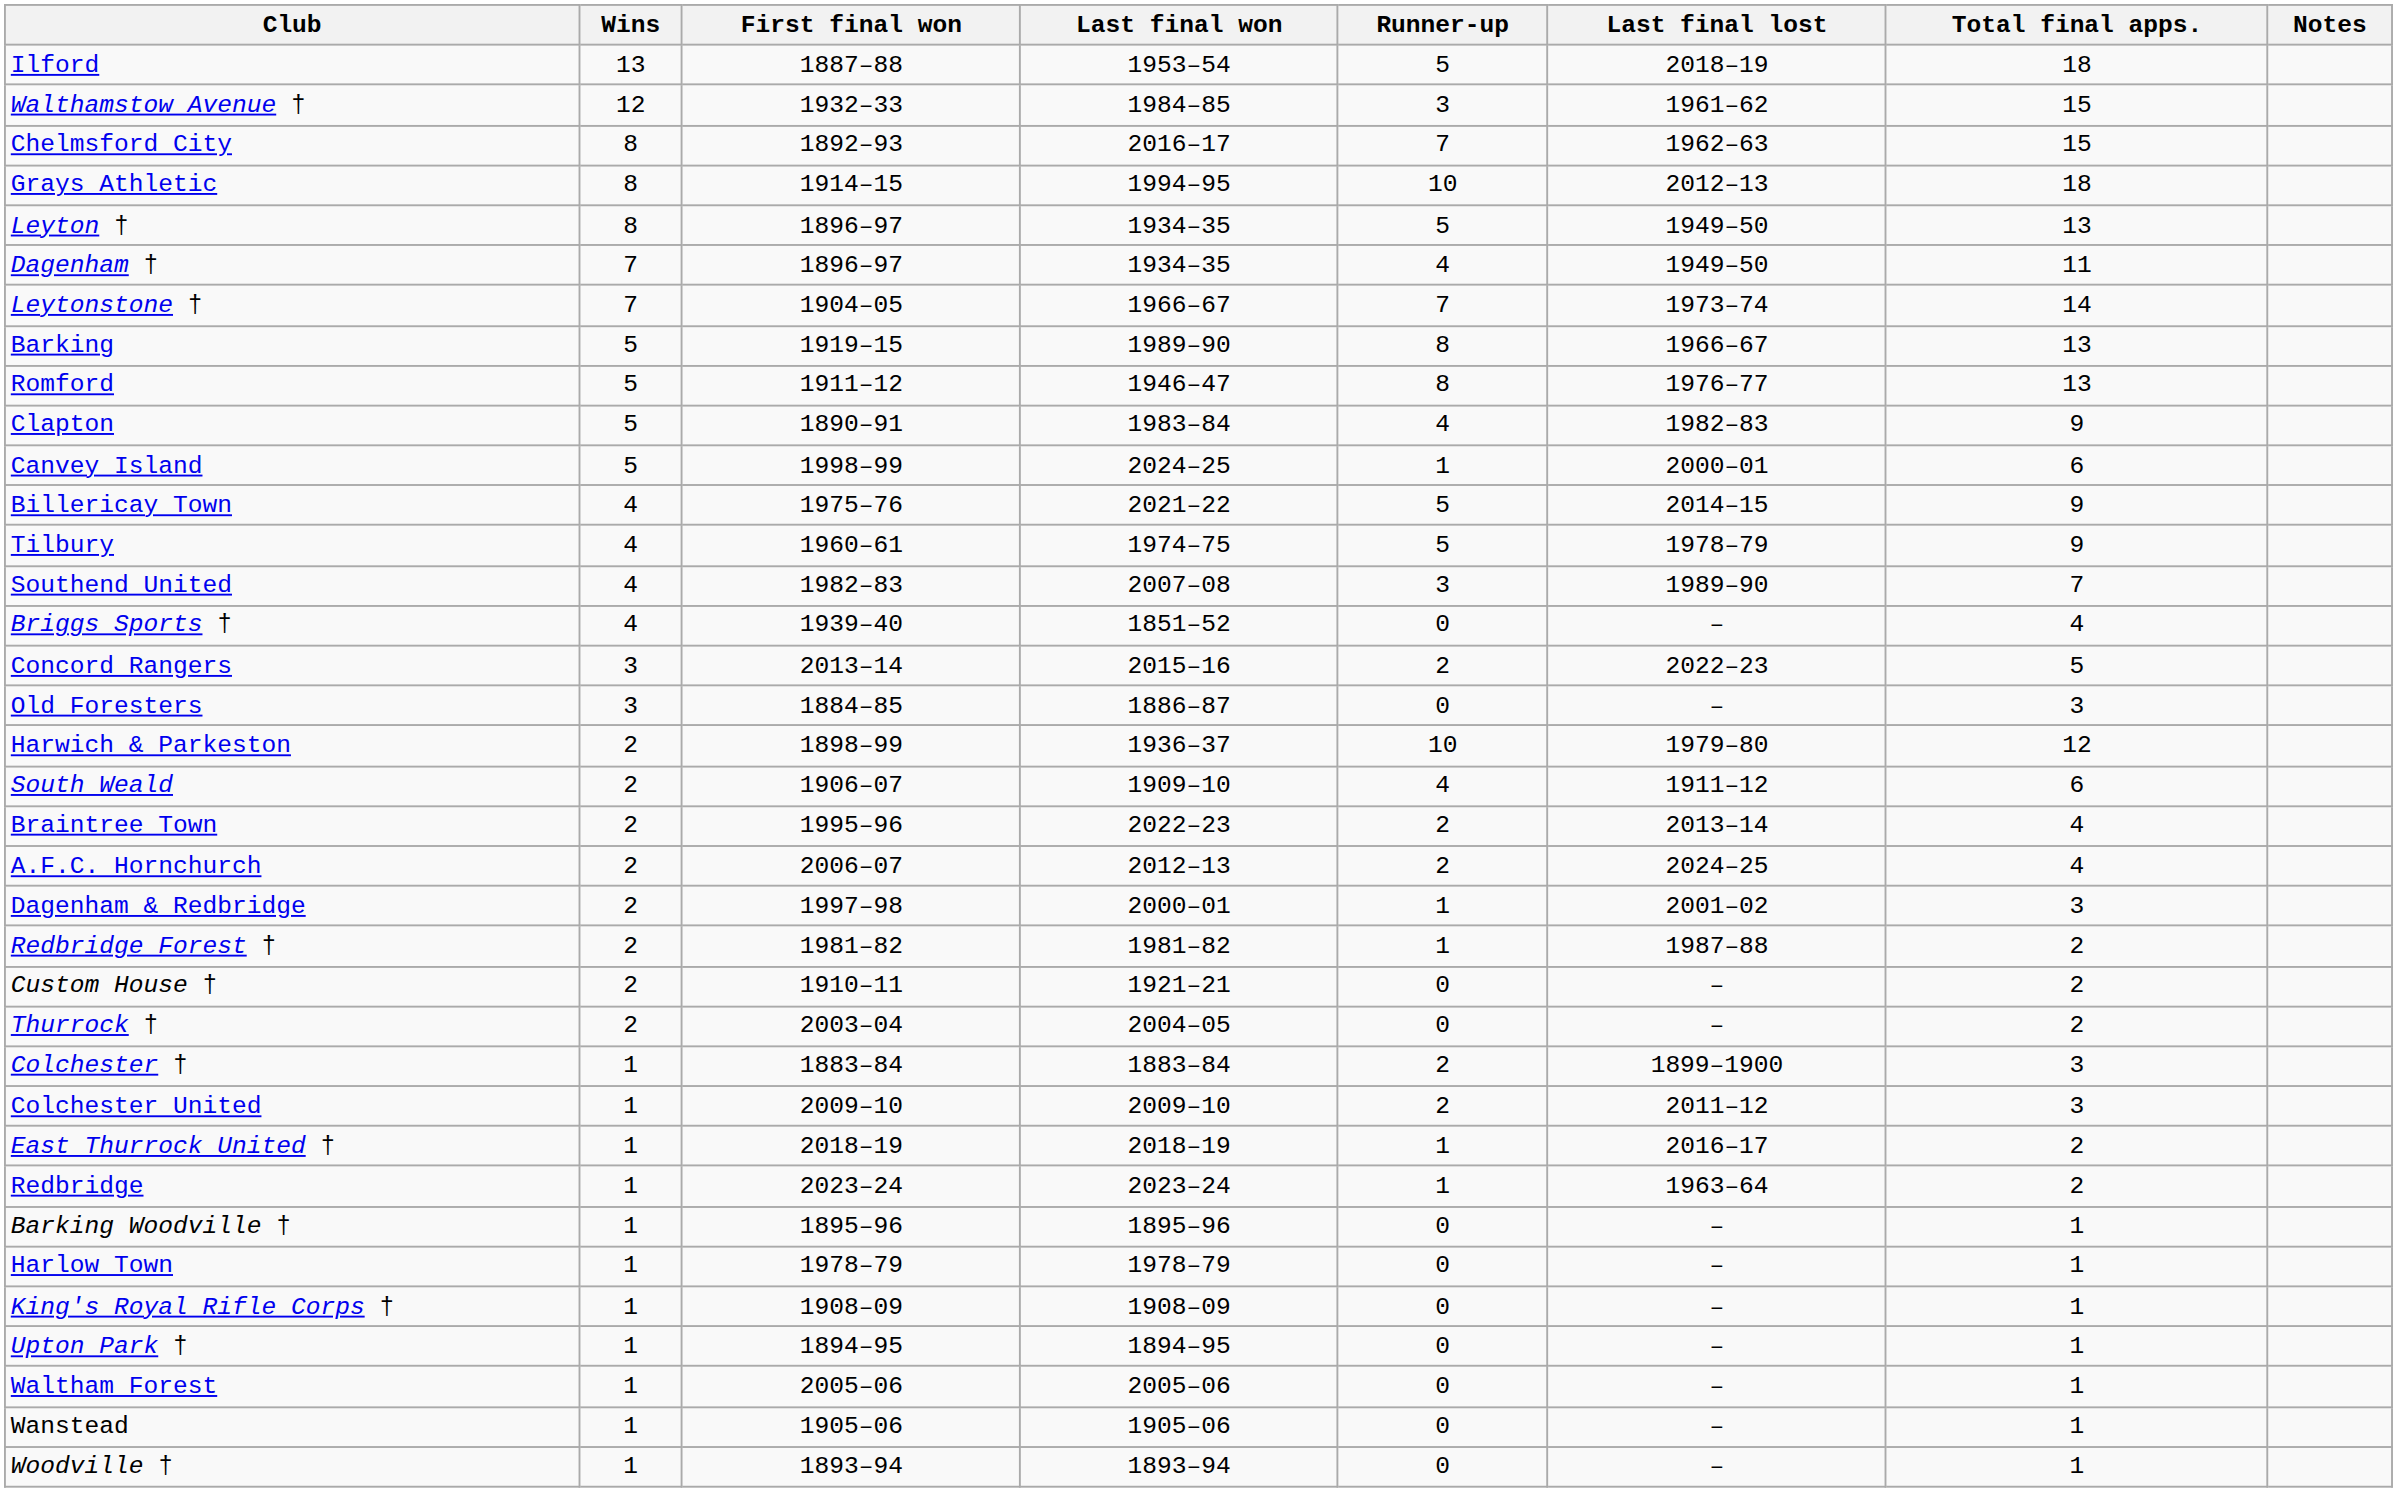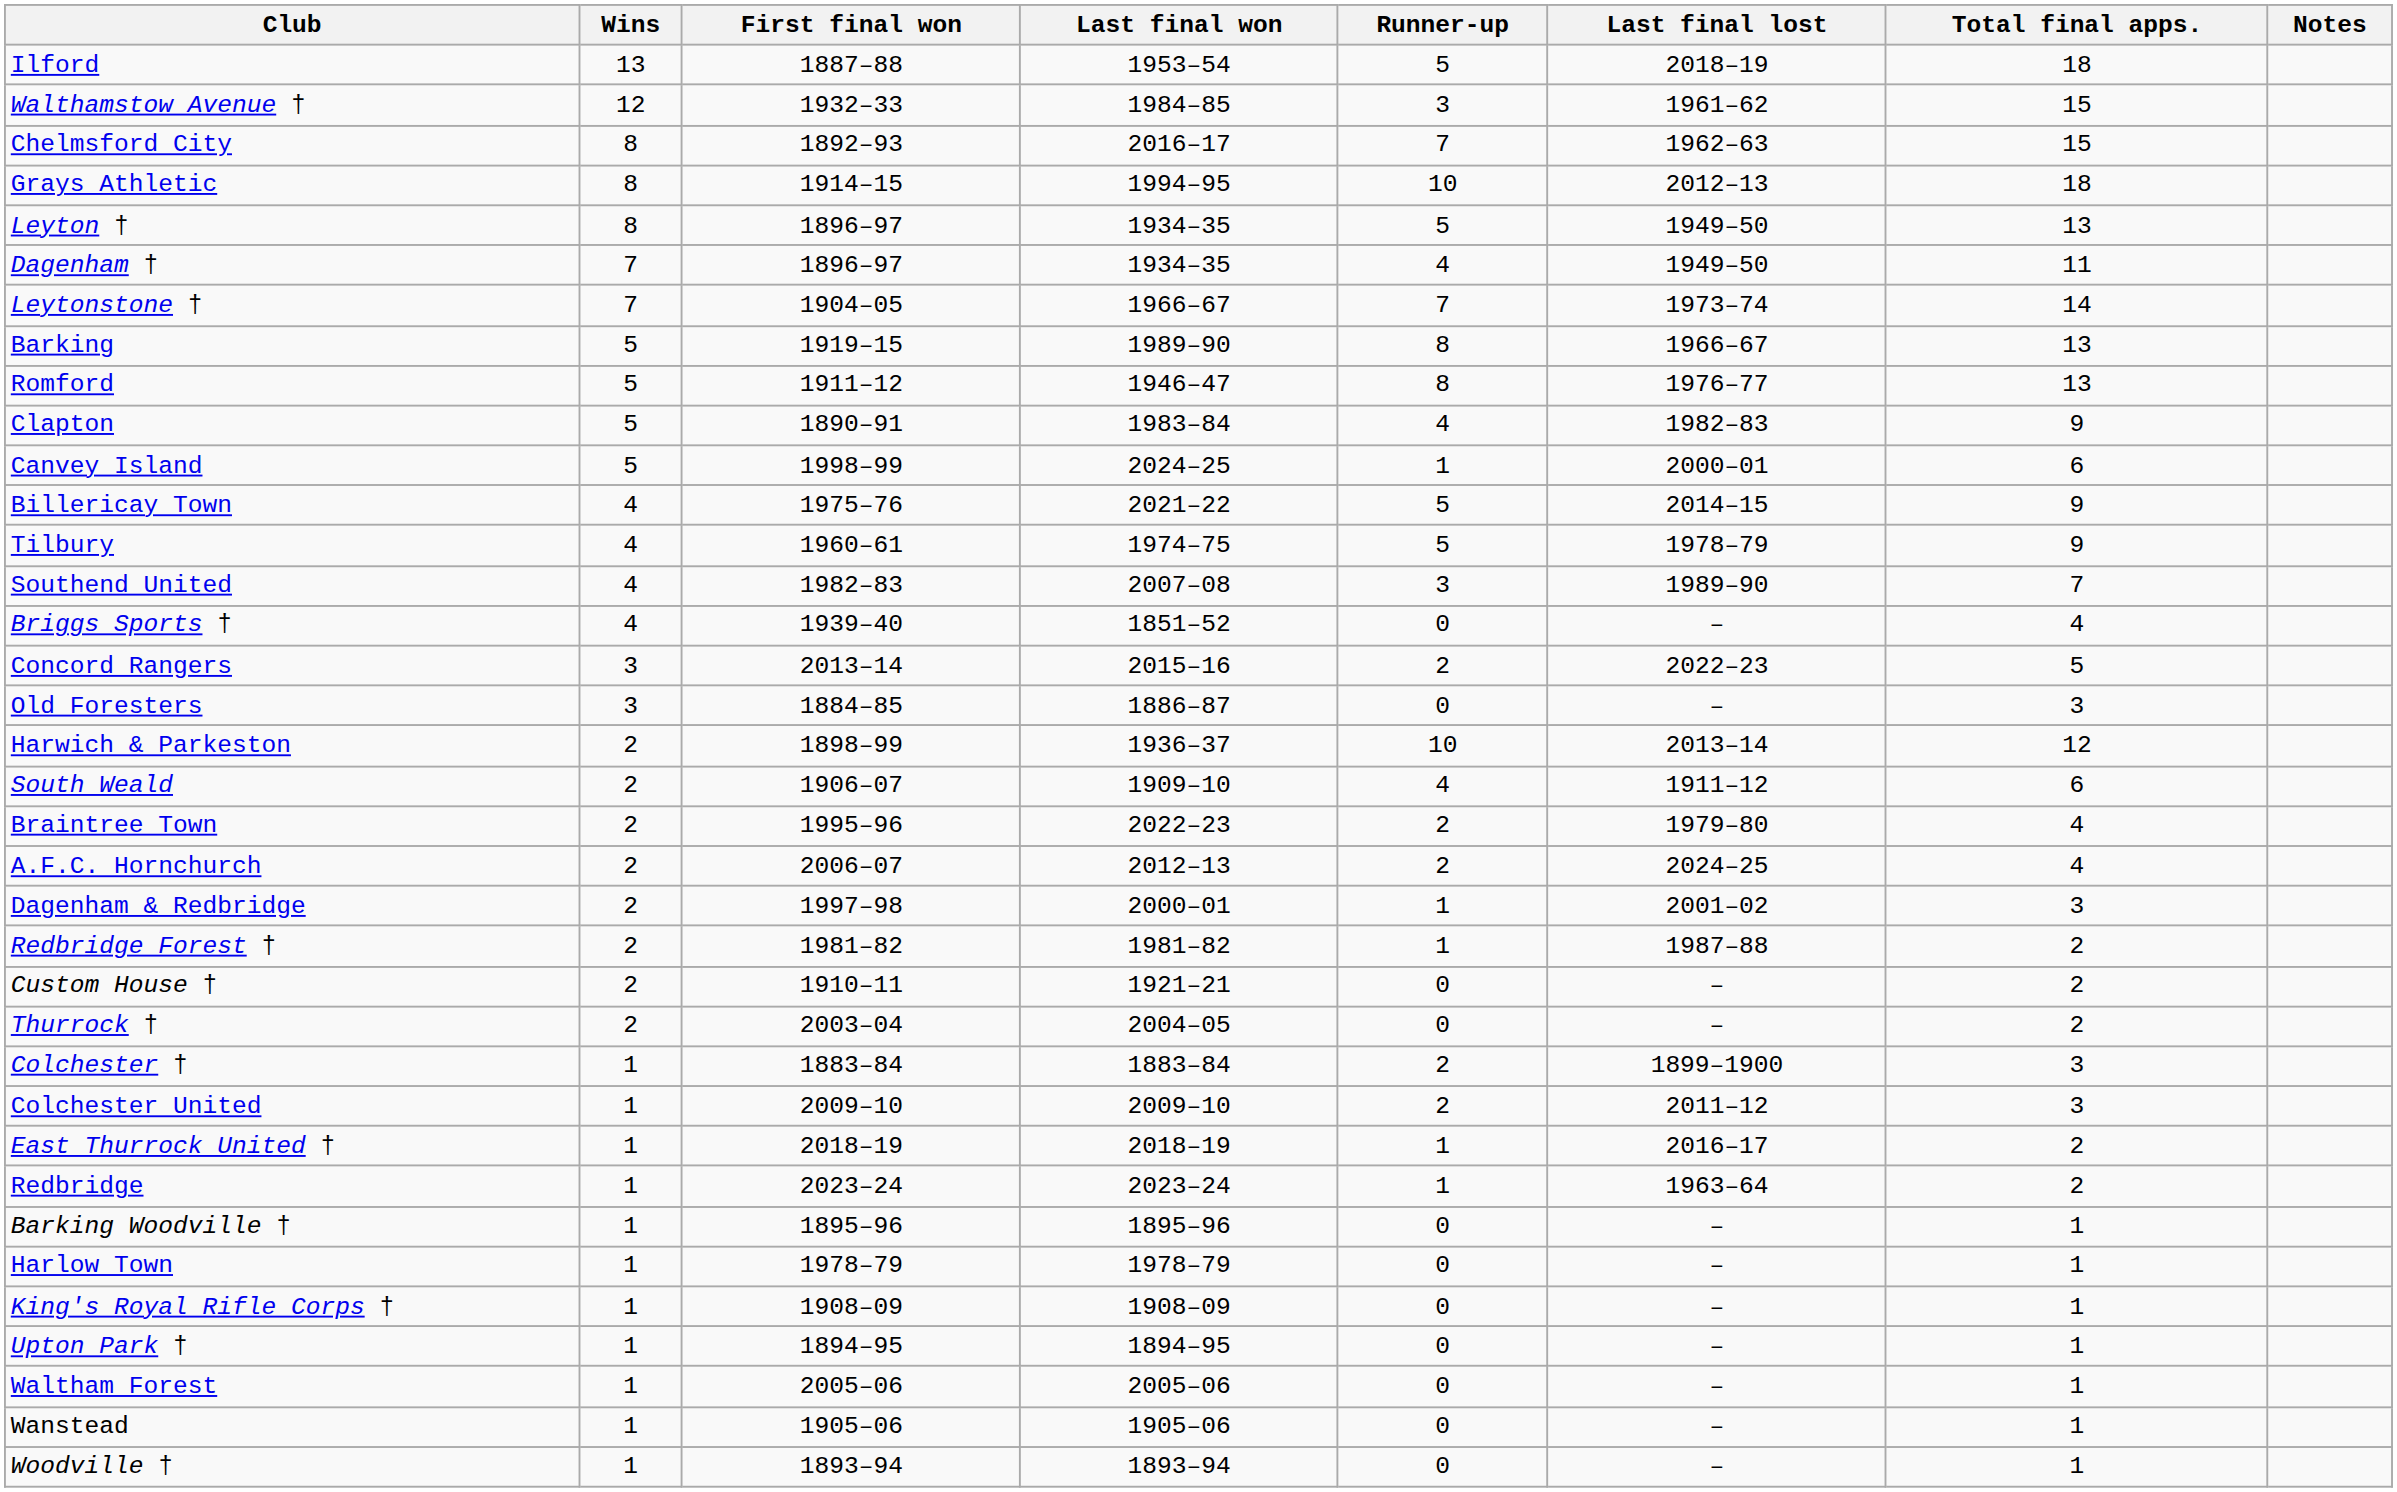(1717, 746) 1979–80 -> (1717, 746) 2013–14
(1717, 826) 2013–14 -> (1717, 826) 1979–80
